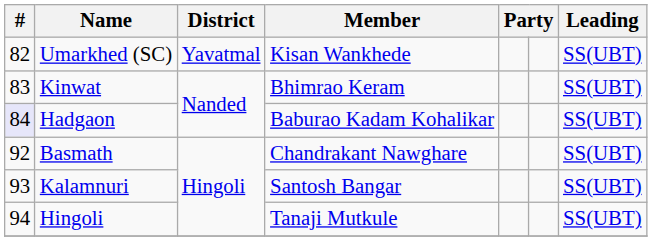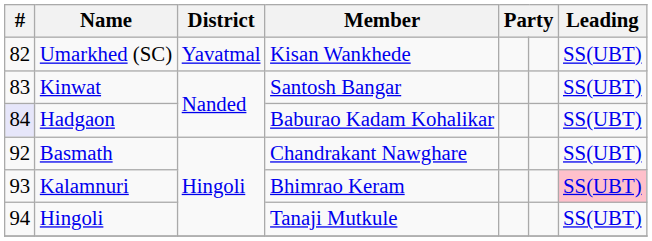(337, 86) Bhimrao Keram -> (336, 86) Santosh Bangar
(336, 185) Santosh Bangar -> (337, 185) Bhimrao Keram
(602, 185) no background -> (602, 185) pink background
